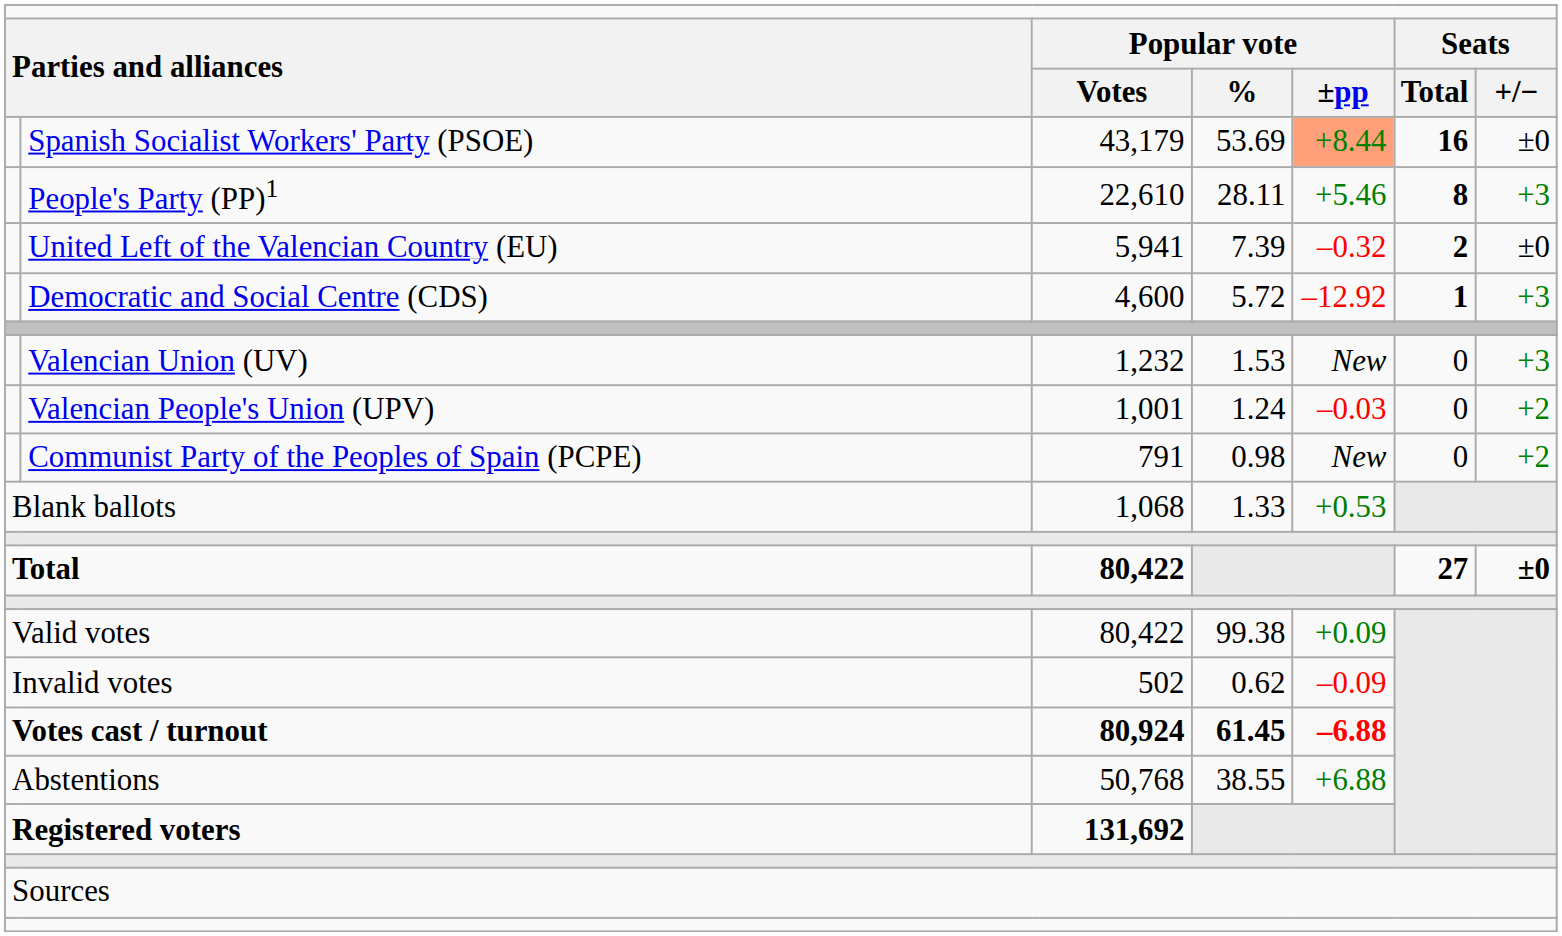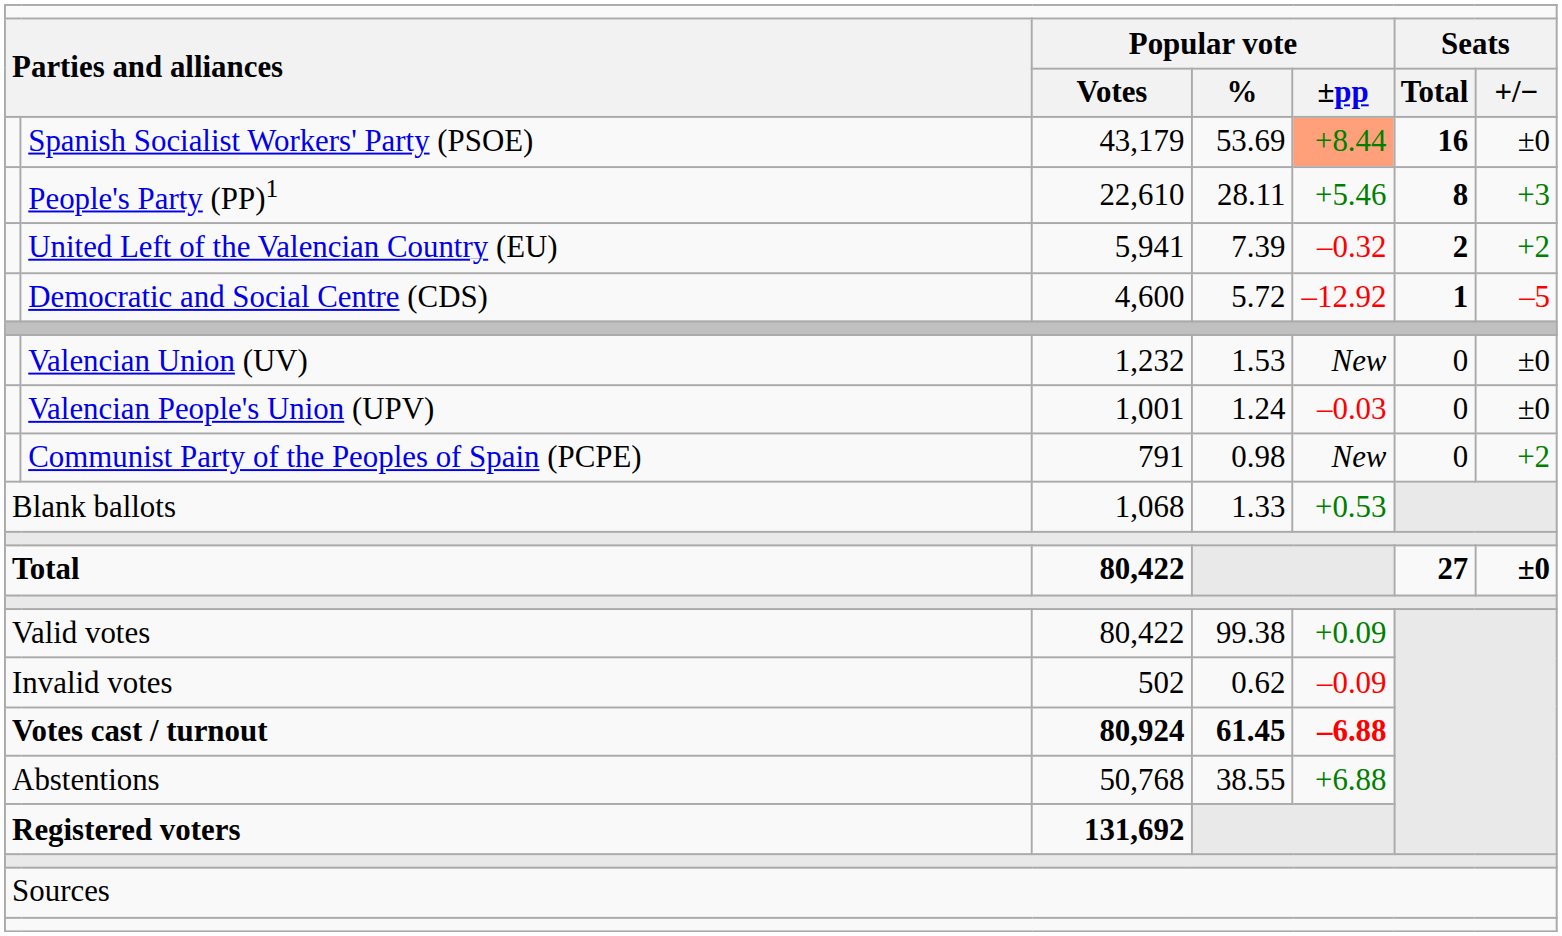(1534, 247) ±0 -> (1534, 247) +2
(1534, 296) +3 -> (1535, 296) –5
(1534, 359) +3 -> (1534, 359) ±0
(1534, 408) +2 -> (1534, 408) ±0
